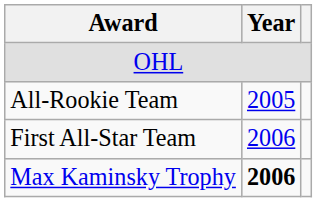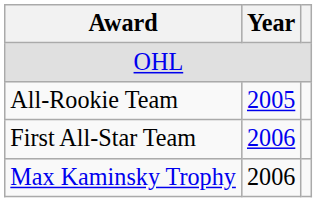(271, 176) bold -> (271, 176) normal
